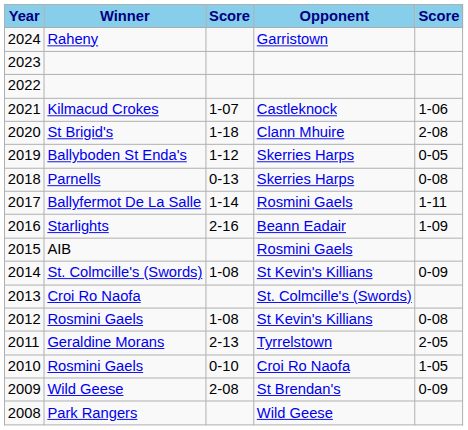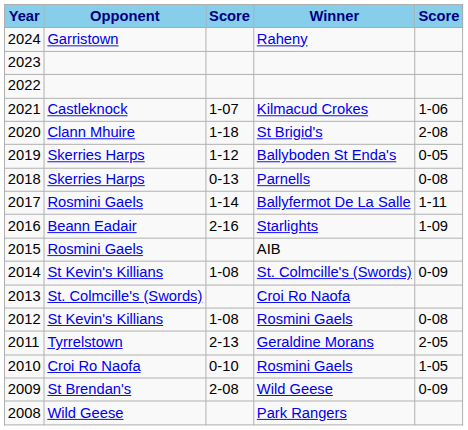columns swapped: (125, 16) <-> (334, 16)
